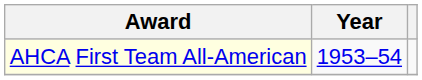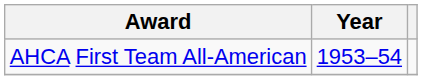(158, 56) lightyellow background -> (158, 56) no background
